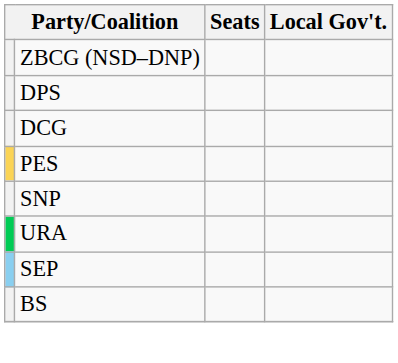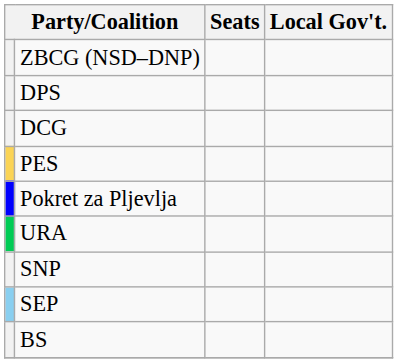+ row: (99, 198)
rows swapped: (40, 198) <-> (44, 233)
